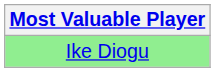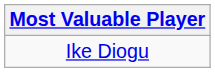(107, 51) lightgreen background -> (107, 51) no background
